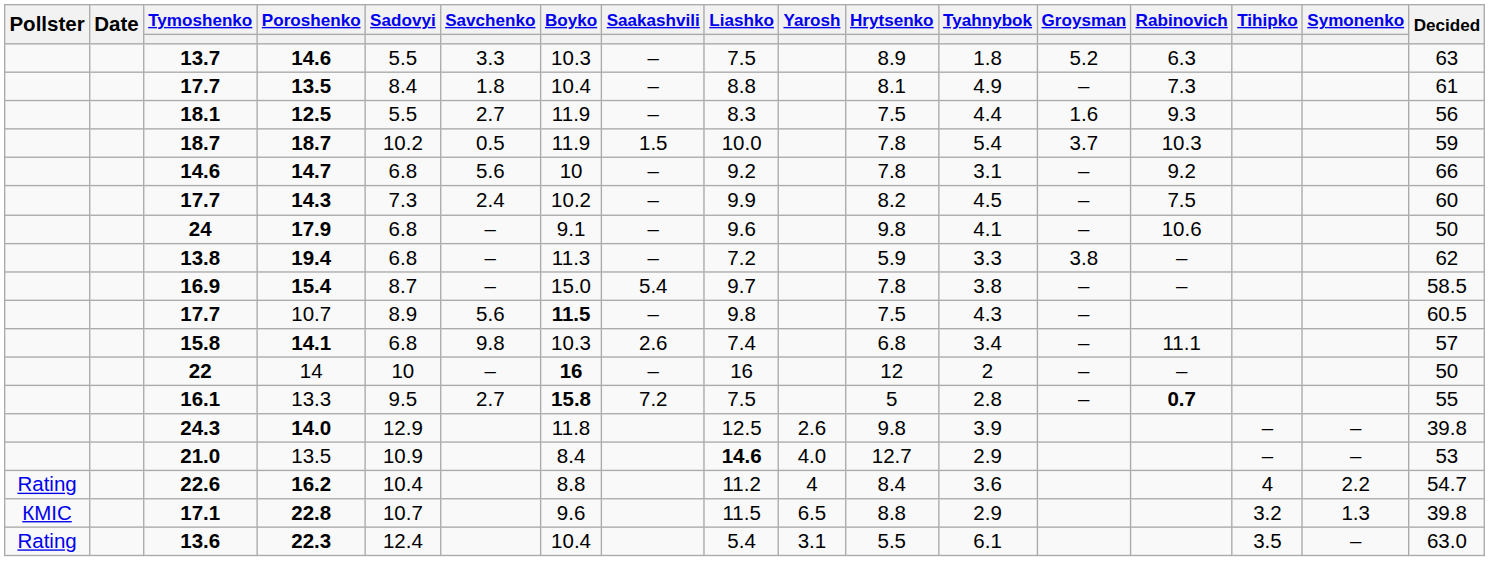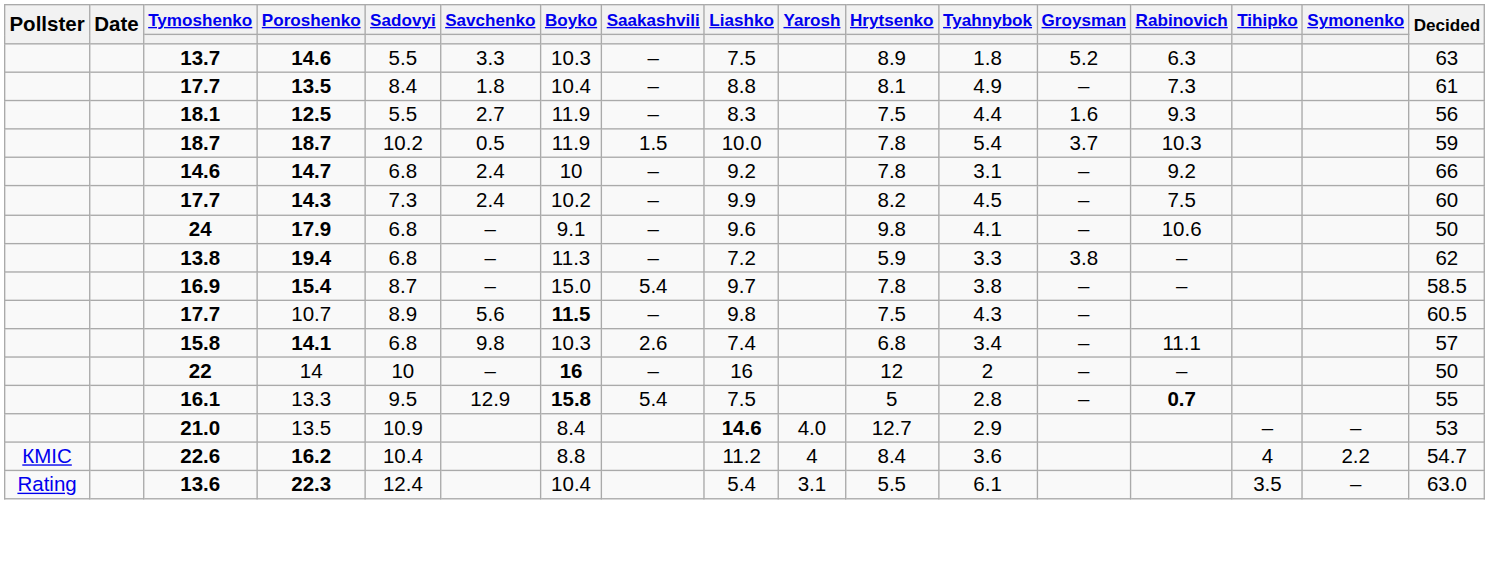(490, 171) 5.6 -> (490, 171) 2.4
(490, 399) 2.7 -> (490, 399) 12.9
(653, 399) 7.2 -> (653, 399) 5.4
- row: (200, 427)
(47, 484) Rating -> (47, 456) КМІС
- row: (200, 513)
